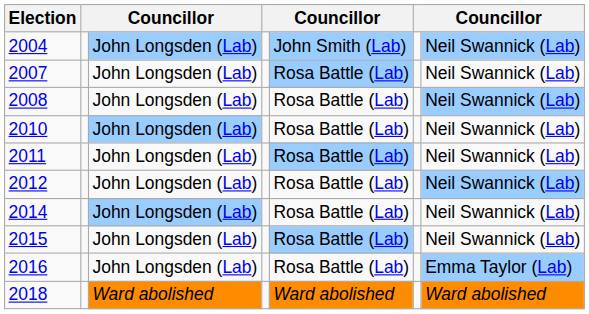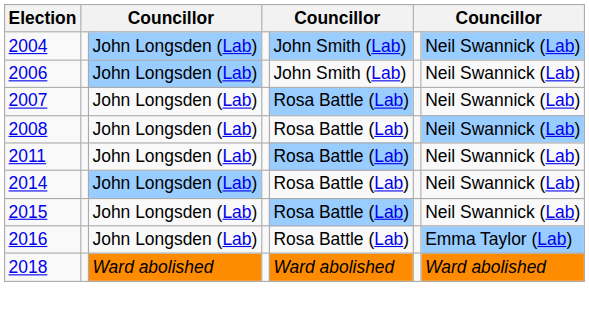+ row: (28, 73)
- row: (28, 128)
- row: (28, 184)
